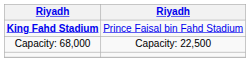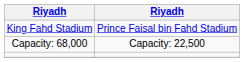(53, 28) bold -> (50, 28) normal
